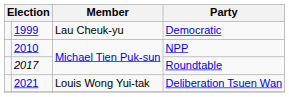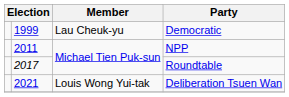(26, 48) 2010 -> (26, 48) 2011
